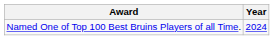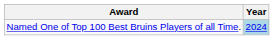(256, 27) no background -> (256, 27) lightblue background
